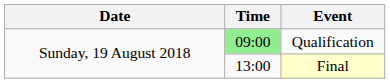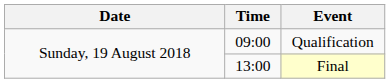(253, 41) lightgreen background -> (253, 41) no background
